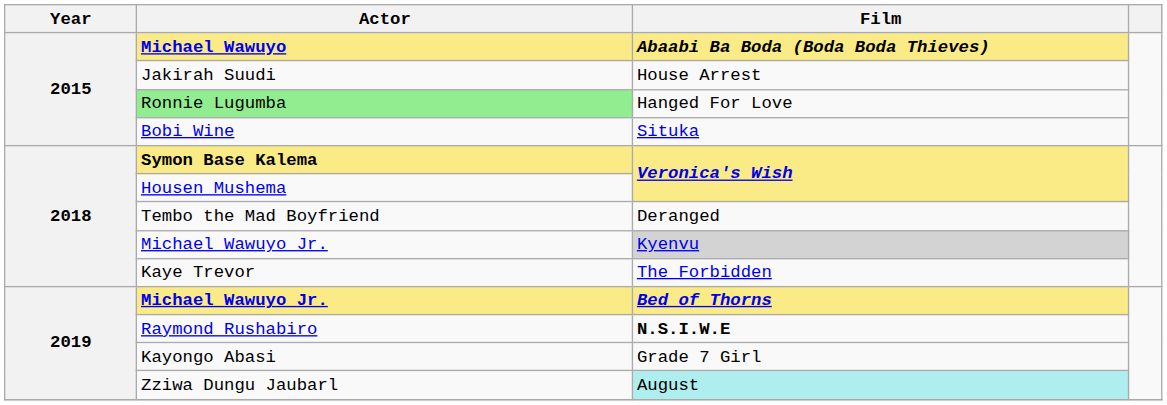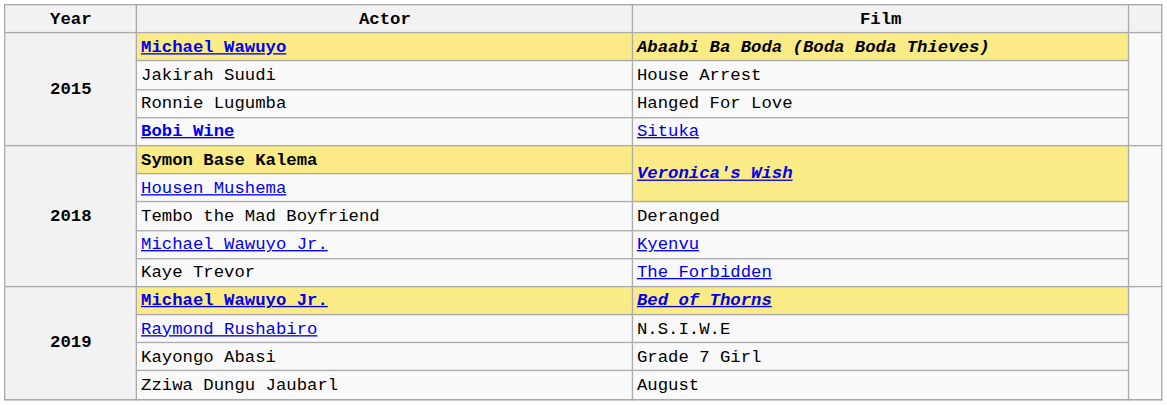(214, 103) lightgreen background -> (214, 103) no background
(188, 131) normal -> (188, 131) bold
(668, 244) lightgrey background -> (668, 244) no background
(684, 329) bold -> (684, 329) normal
(668, 385) paleturquoise background -> (668, 385) no background
